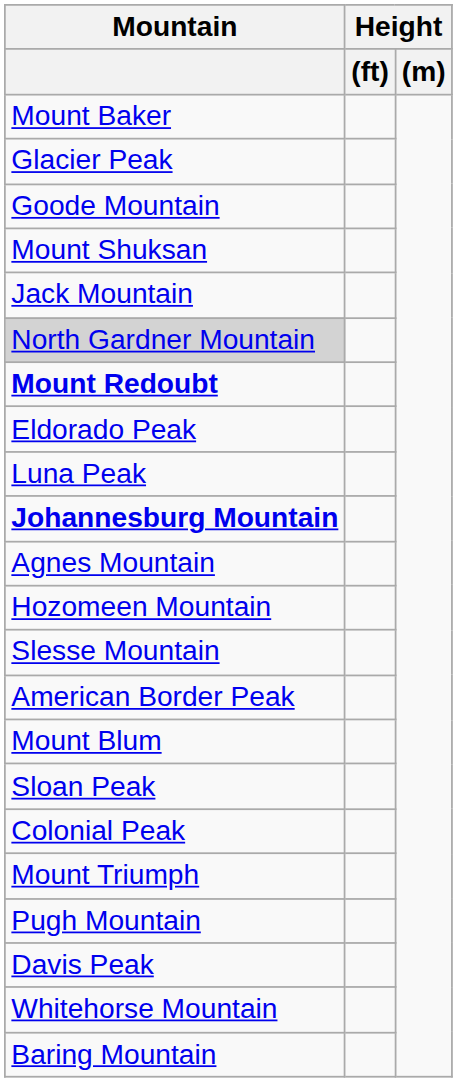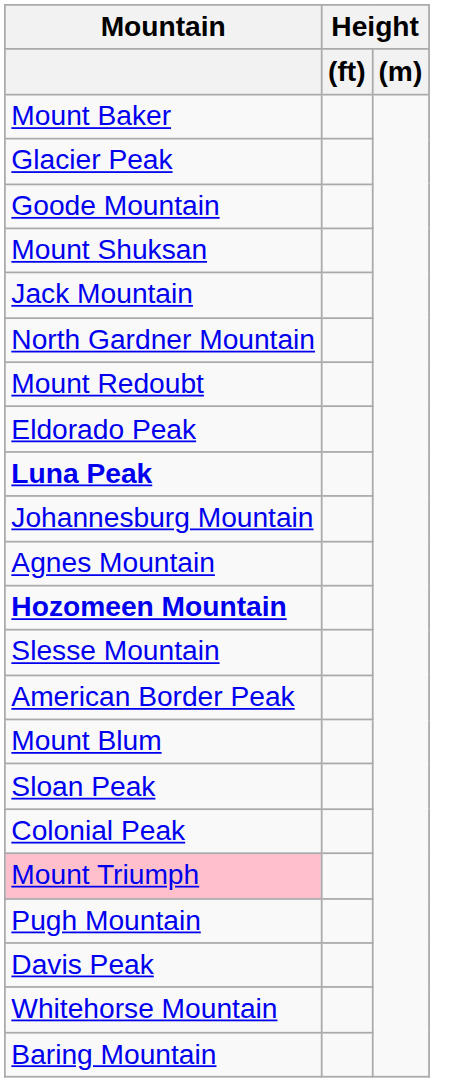(163, 339) lightgrey background -> (163, 339) no background
(115, 384) bold -> (108, 384) normal
(79, 473) normal -> (82, 473) bold
(175, 518) bold -> (162, 518) normal
(141, 607) normal -> (149, 607) bold
(105, 875) no background -> (105, 875) pink background
